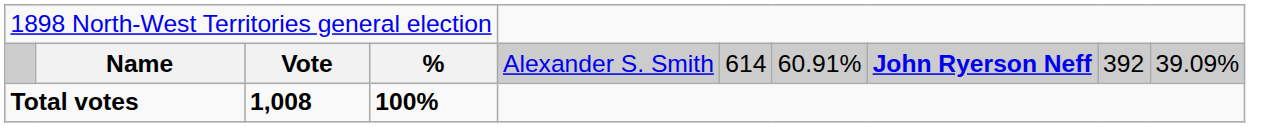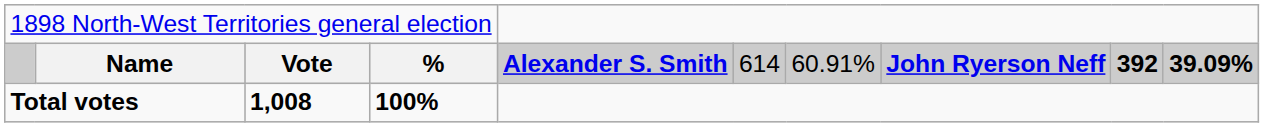(608, 63) normal -> (615, 63) bold
(1124, 63) normal -> (1137, 63) bold
(1197, 63) normal -> (1211, 63) bold
